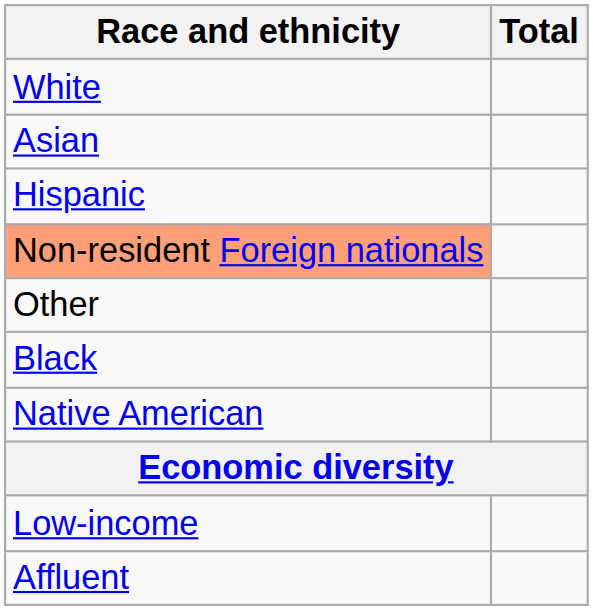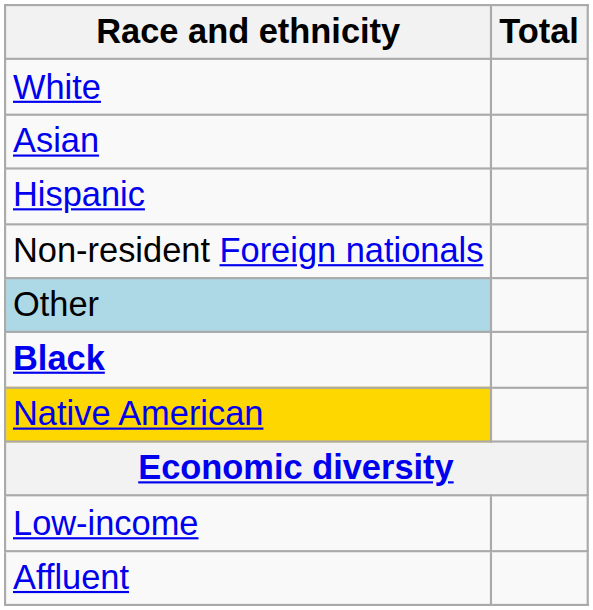(248, 250) lightsalmon background -> (248, 250) no background
(56, 304) no background -> (56, 304) lightblue background
(55, 359) normal -> (59, 359) bold
(138, 413) no background -> (138, 413) gold background
